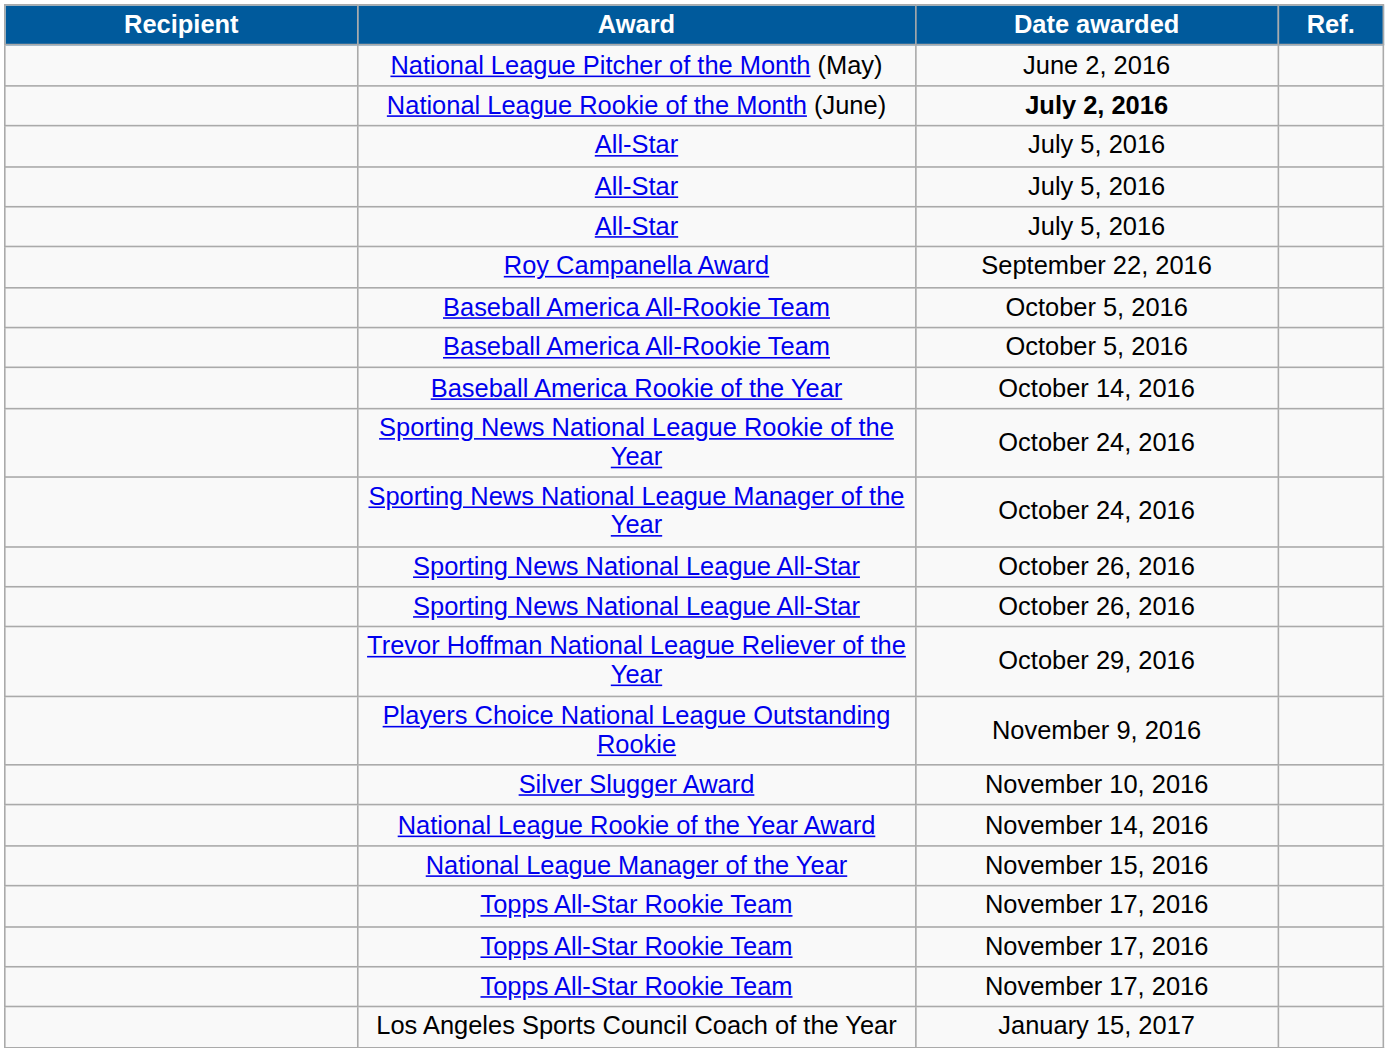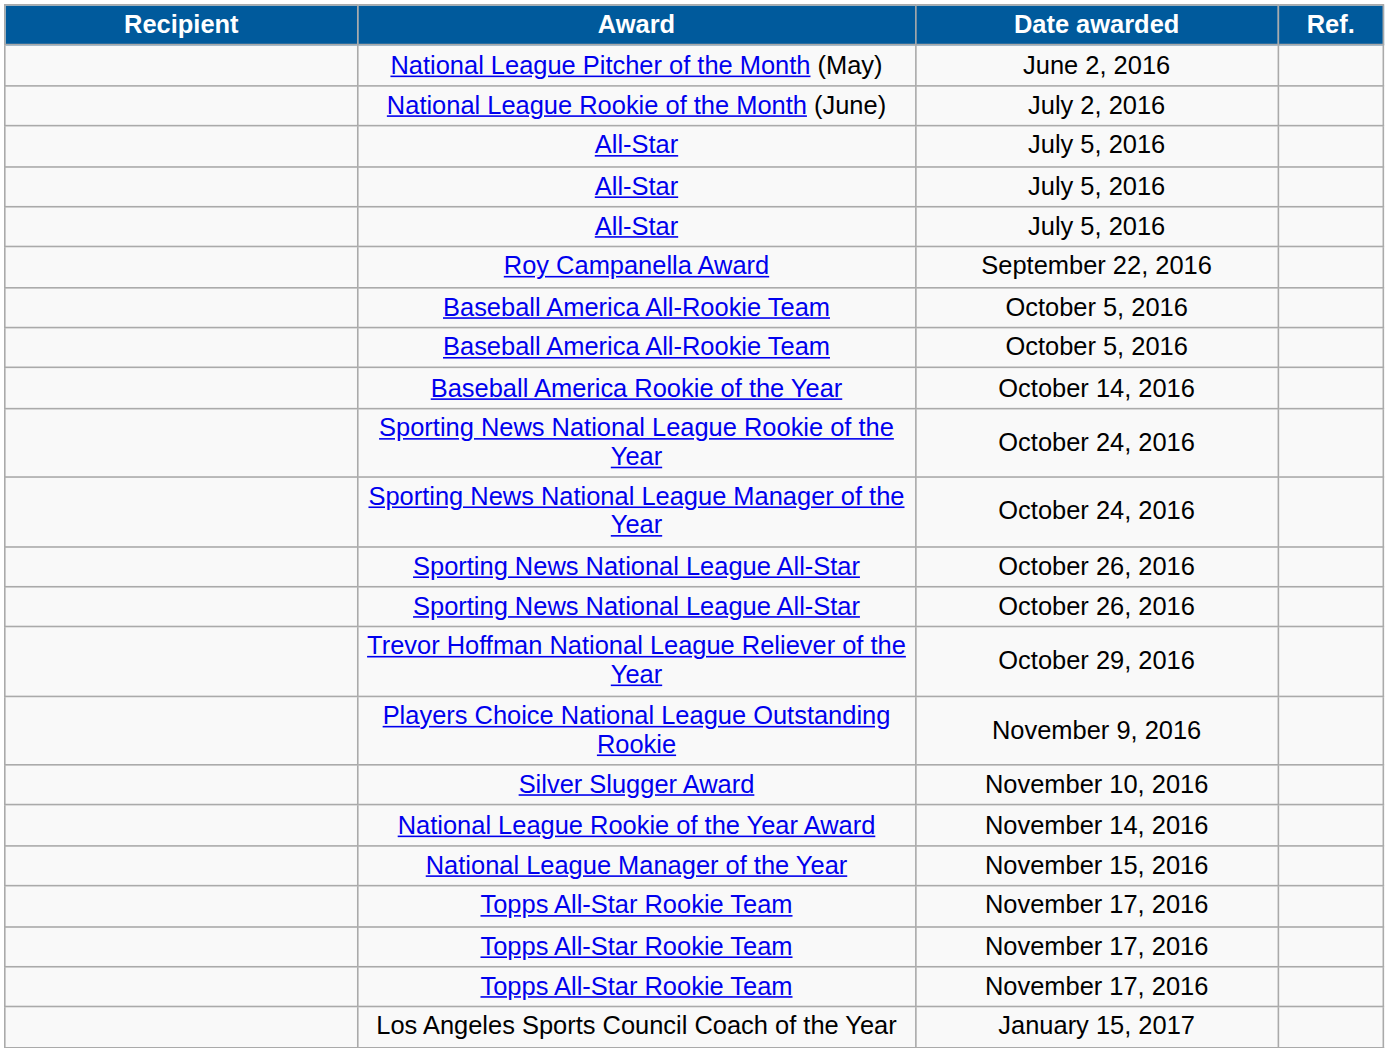(1097, 105) bold -> (1097, 105) normal
